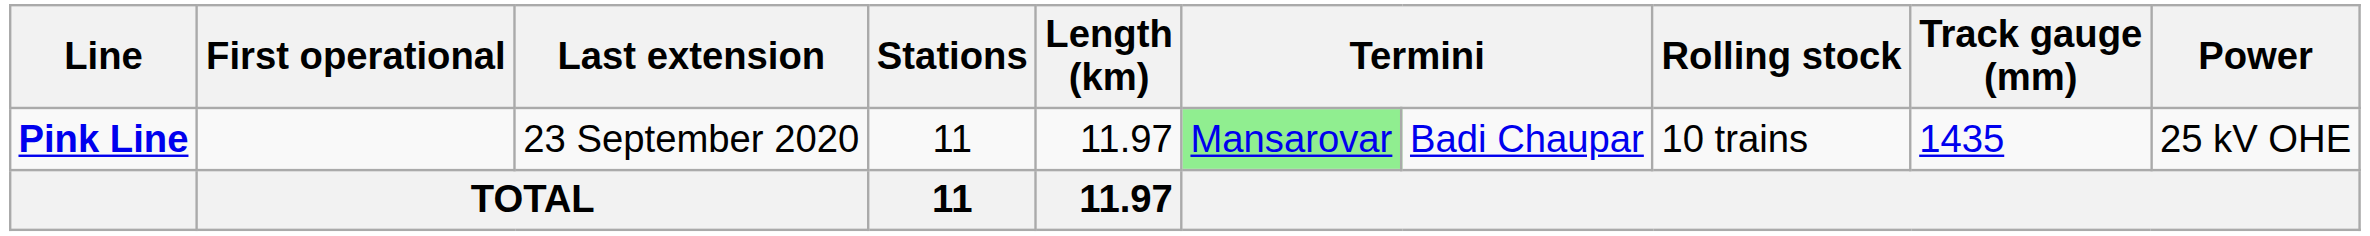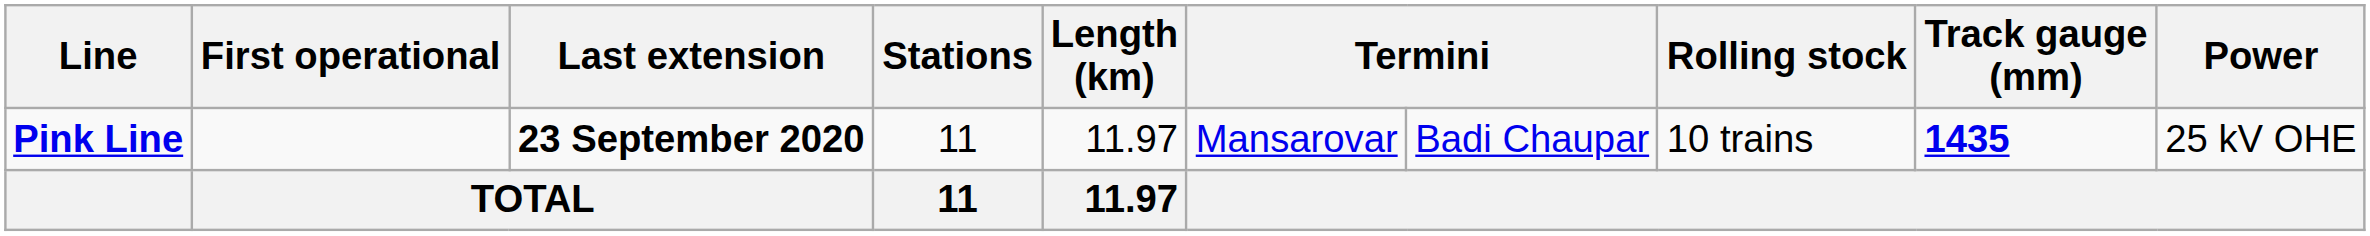(691, 138) normal -> (691, 138) bold
(1291, 138) lightgreen background -> (1297, 138) no background
(1962, 138) normal -> (1967, 138) bold
